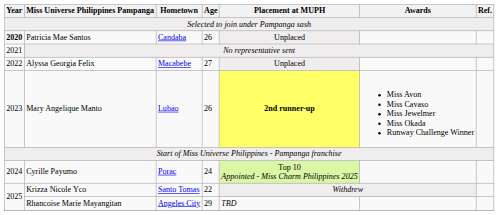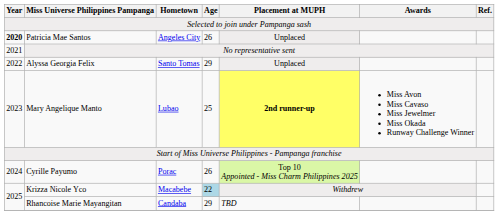(172, 37) Candaba -> (179, 37) Angeles City
(174, 64) Macabebe -> (179, 64) Santo Tomas
(208, 64) 27 -> (208, 64) 29
(208, 109) 26 -> (208, 109) 25
(208, 172) 24 -> (208, 172) 26
(179, 190) Santo Tomas -> (174, 190) Macabebe
(208, 190) no background -> (208, 190) lightblue background
(179, 203) Angeles City -> (172, 203) Candaba
